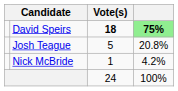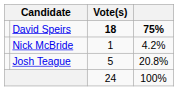(154, 29) lightgreen background -> (154, 29) no background
rows swapped: (42, 45) <-> (43, 62)
